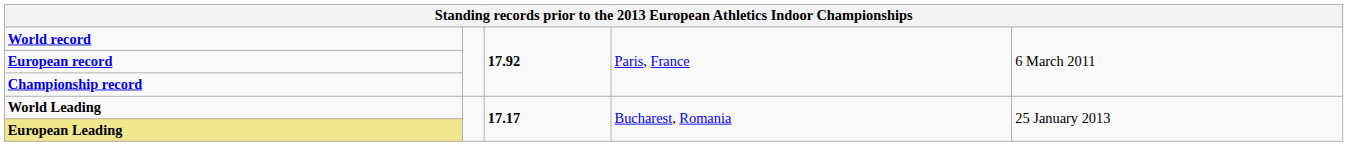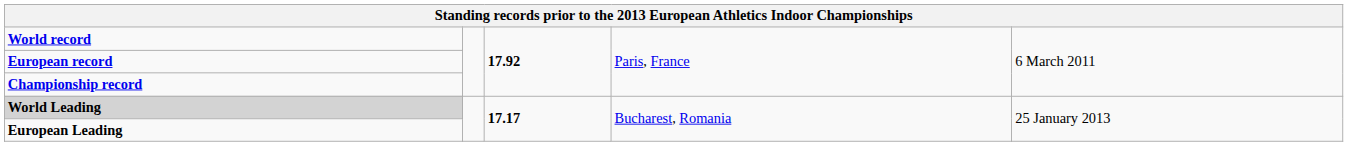(54, 107) no background -> (54, 107) lightgrey background
(65, 130) khaki background -> (65, 130) no background
